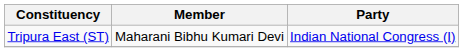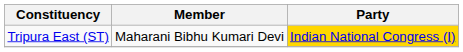(373, 36) no background -> (373, 36) gold background
